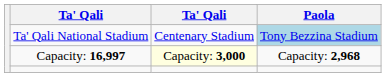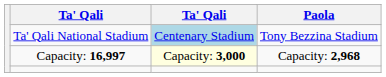(204, 35) no background -> (204, 35) lightblue background
(319, 35) lightblue background -> (319, 35) no background
